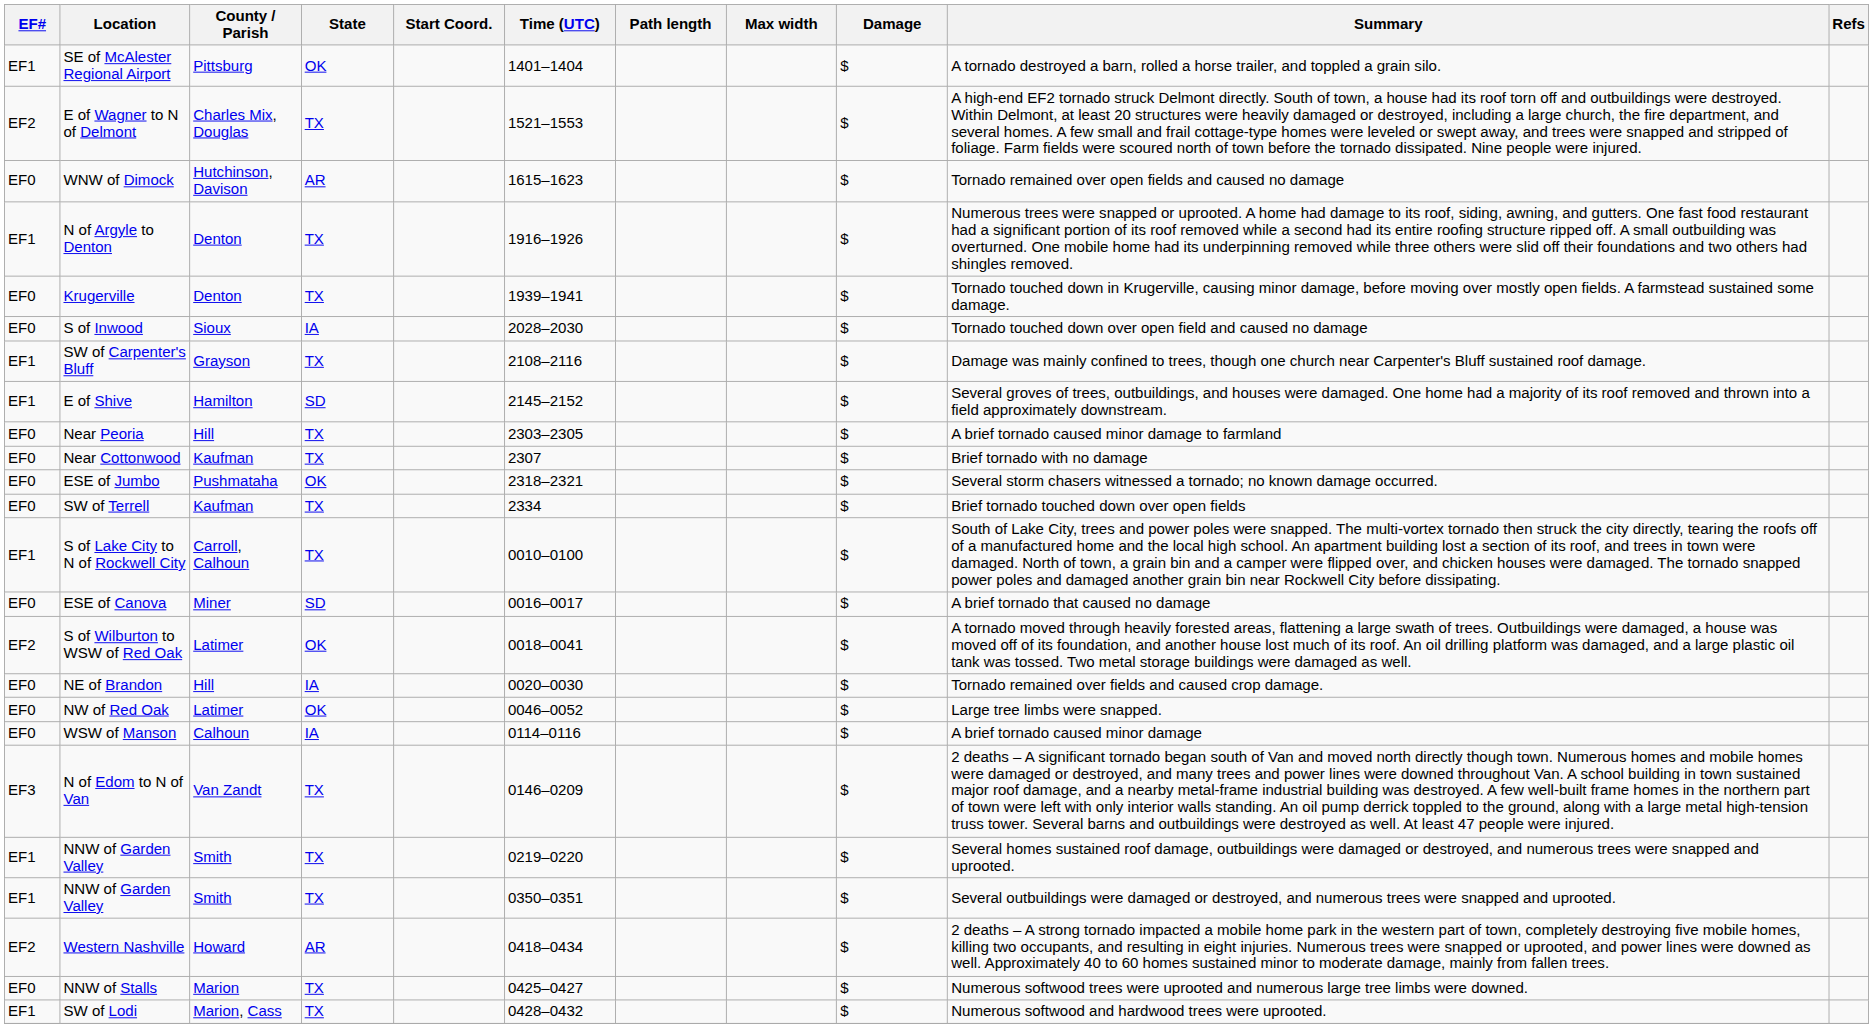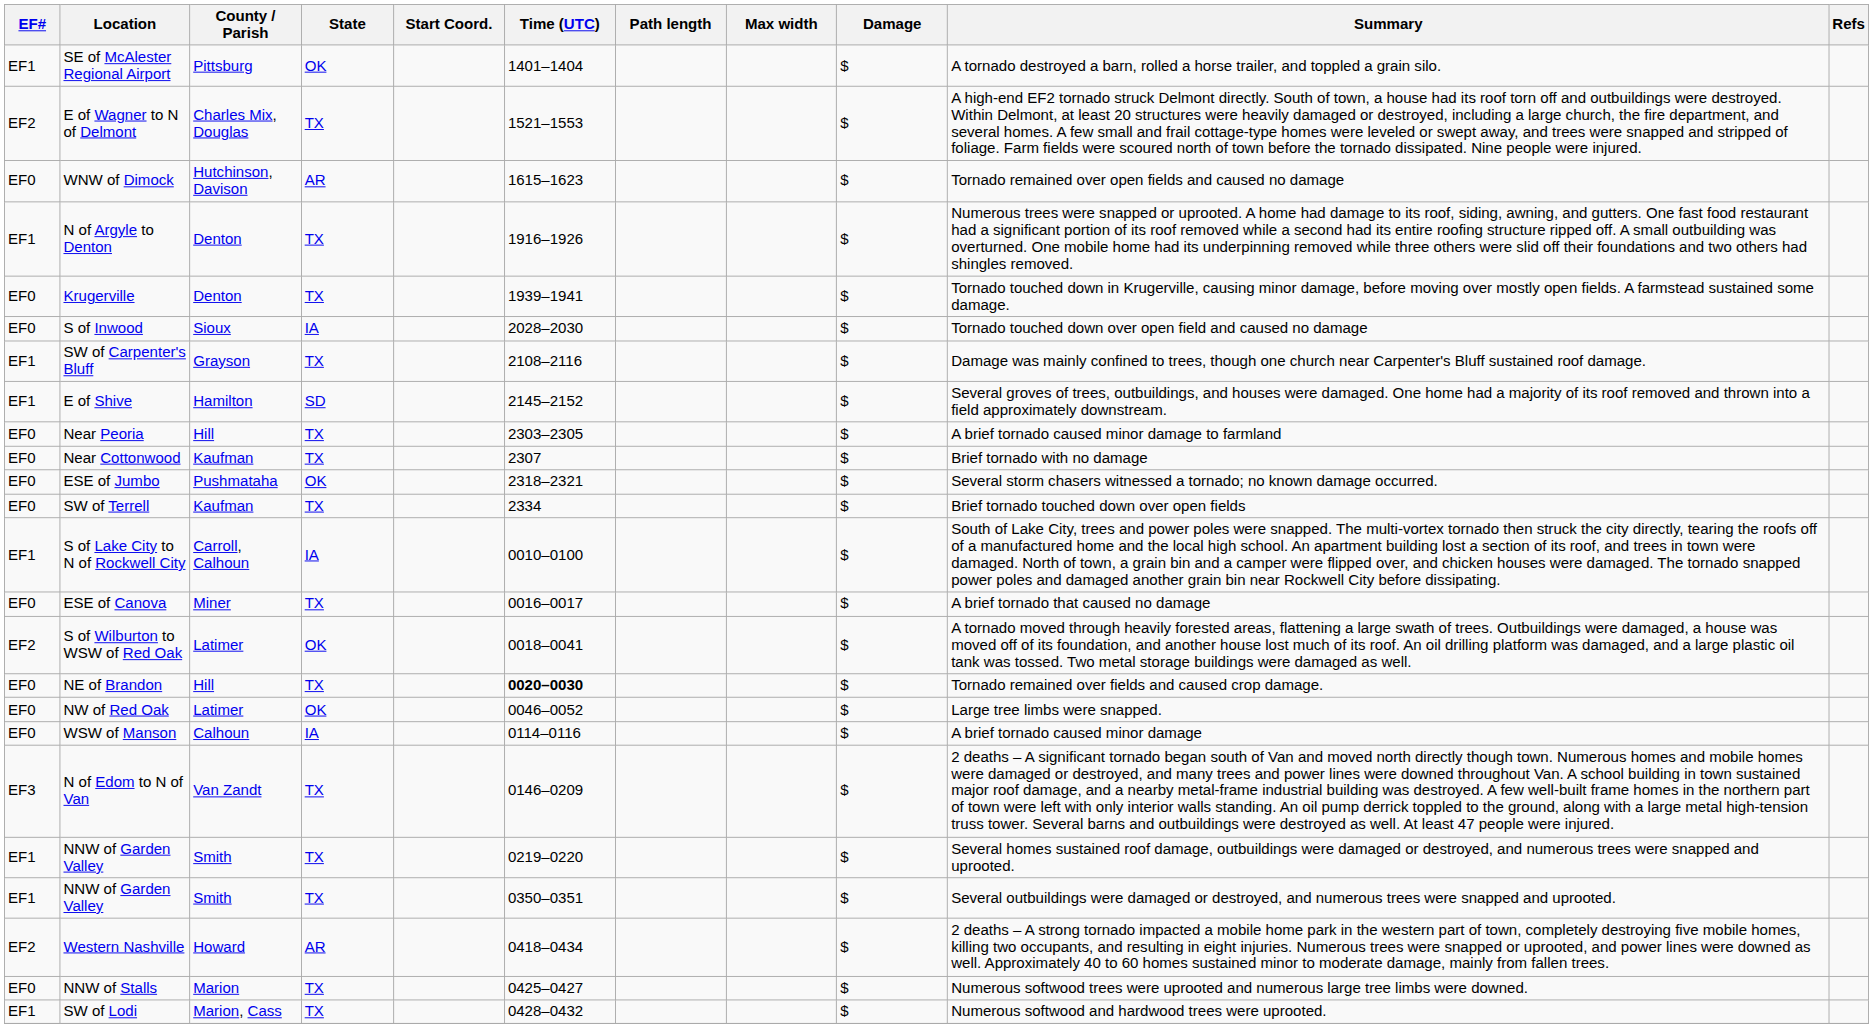(314, 554) TX -> (312, 554) IA
(315, 604) SD -> (314, 604) TX
(312, 685) IA -> (314, 685) TX
(546, 685) normal -> (546, 685) bold
